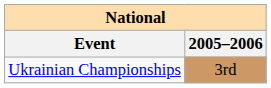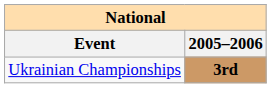(226, 69) normal -> (226, 69) bold
